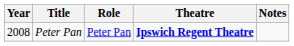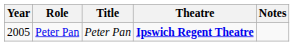columns swapped: (59, 13) <-> (109, 13)
(19, 31) 2008 -> (19, 31) 2005
